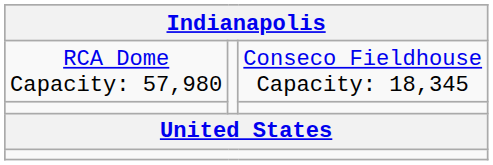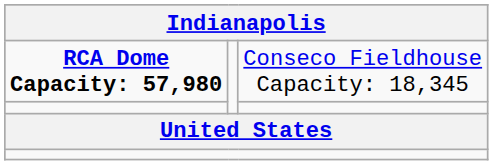(116, 72) normal -> (116, 72) bold
